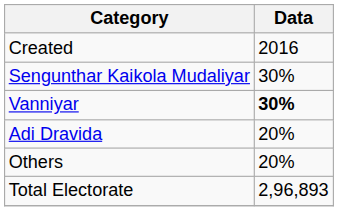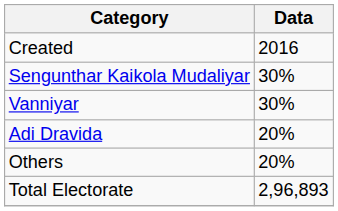(276, 104) bold -> (276, 104) normal
